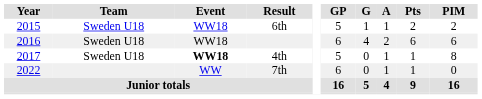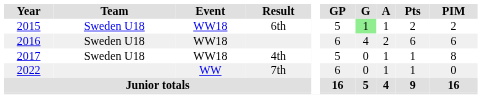(366, 26) no background -> (366, 26) lightgreen background
(210, 55) bold -> (210, 55) normal
